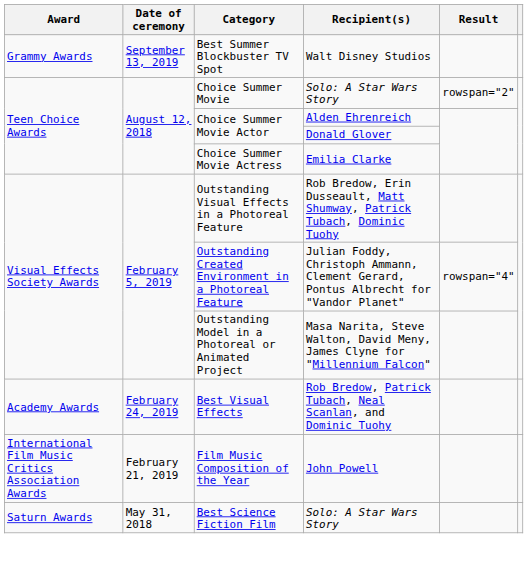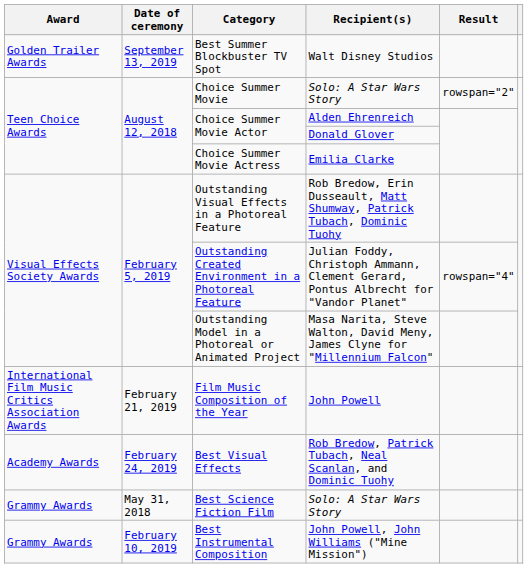(50, 56) Grammy Awards -> (53, 56) Golden Trailer Awards
rows swapped: (243, 468) <-> (233, 407)
(50, 518) Saturn Awards -> (50, 505) Grammy Awards
+ row: (234, 542)
